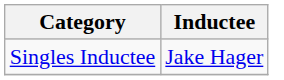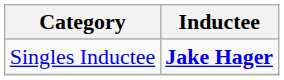(214, 56) normal -> (219, 56) bold
